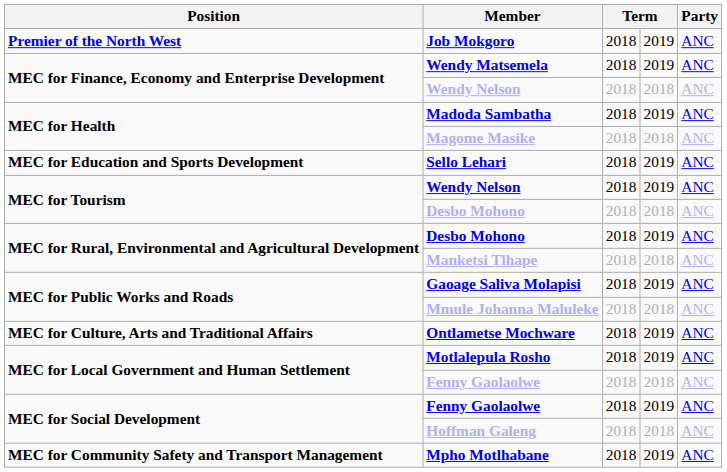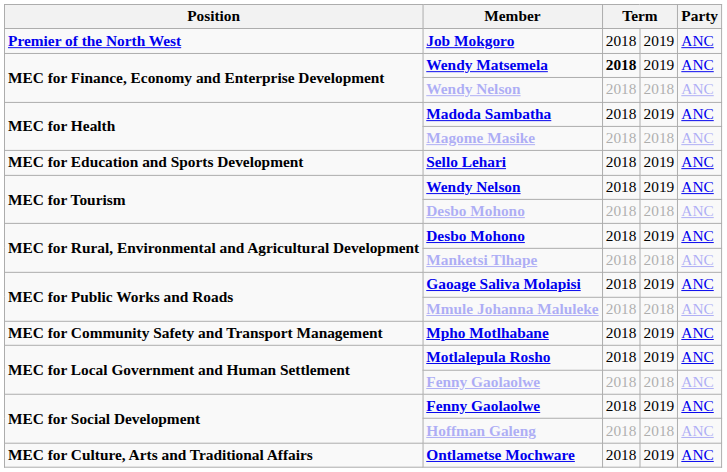(621, 65) normal -> (621, 65) bold
rows swapped: (195, 455) <-> (160, 333)
